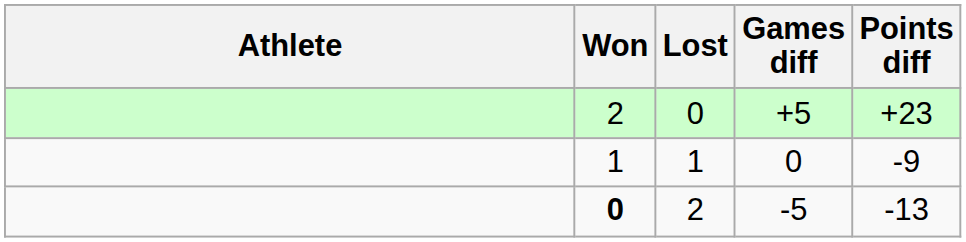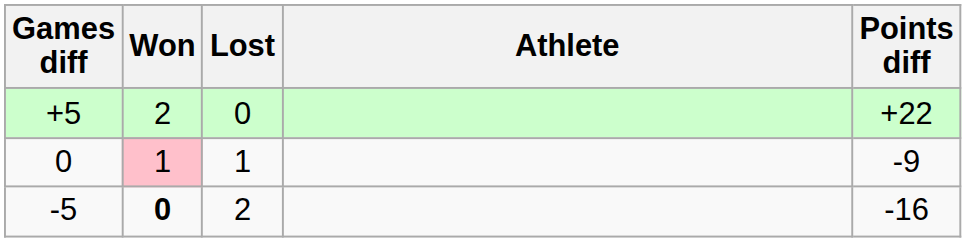columns swapped: (290, 46) <-> (794, 46)
(907, 112) +23 -> (907, 112) +22
(615, 161) no background -> (162, 161) pink background
(907, 210) -13 -> (907, 210) -16
